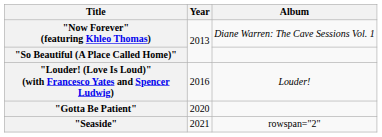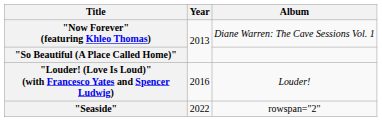- row: (96, 108)
(200, 124) 2021 -> (200, 108) 2022
